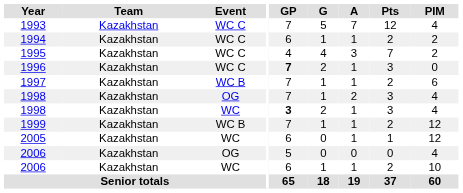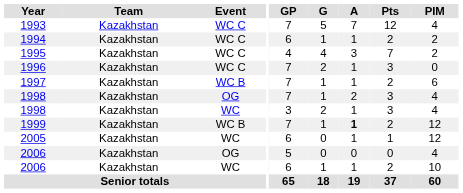(288, 68) bold -> (288, 68) normal
(288, 110) bold -> (288, 110) normal
(354, 124) normal -> (354, 124) bold
